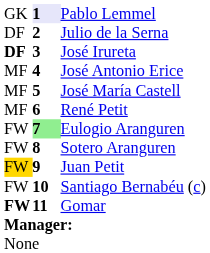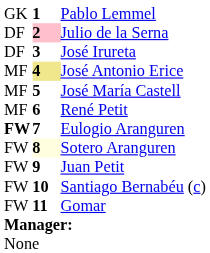(36, 13) lavender background -> (36, 13) no background
(36, 32) no background -> (36, 32) pink background
(15, 51) bold -> (14, 51) normal
(36, 71) no background -> (36, 71) khaki background
(16, 128) normal -> (17, 128) bold
(36, 128) lightgreen background -> (36, 128) no background
(36, 148) no background -> (36, 148) lightyellow background
(16, 167) gold background -> (16, 167) no background
(17, 205) bold -> (16, 205) normal
